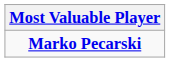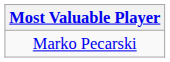(85, 43) bold -> (85, 43) normal
